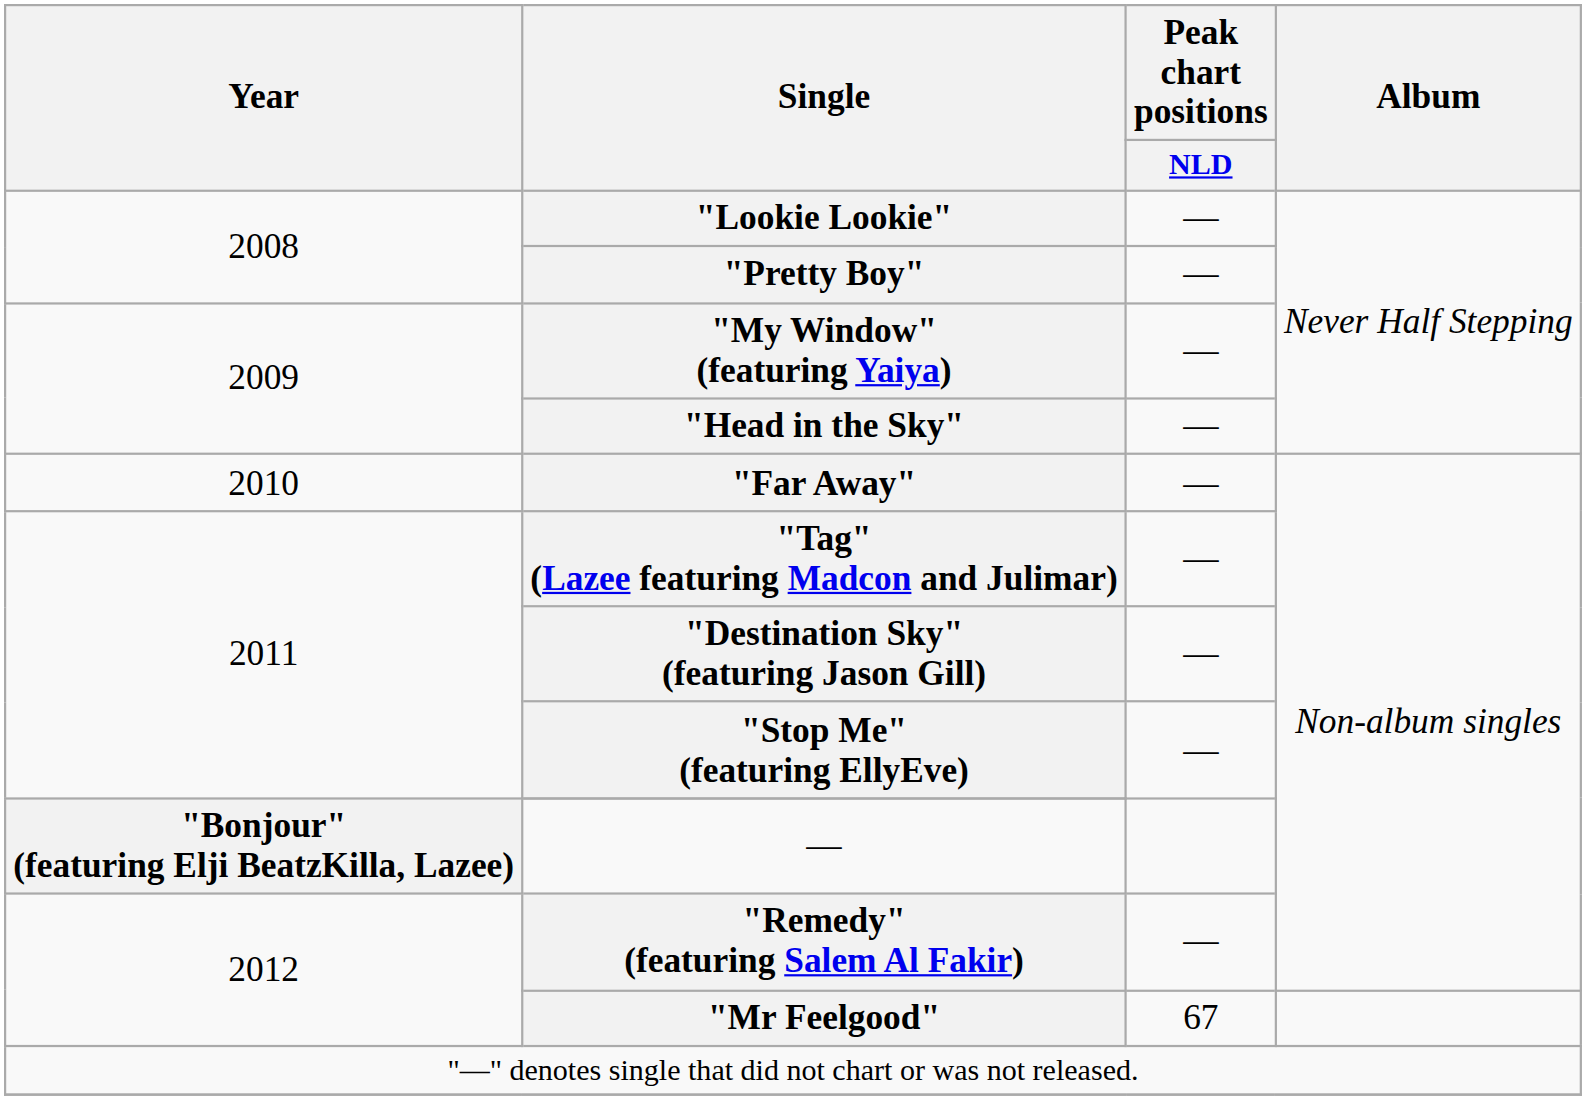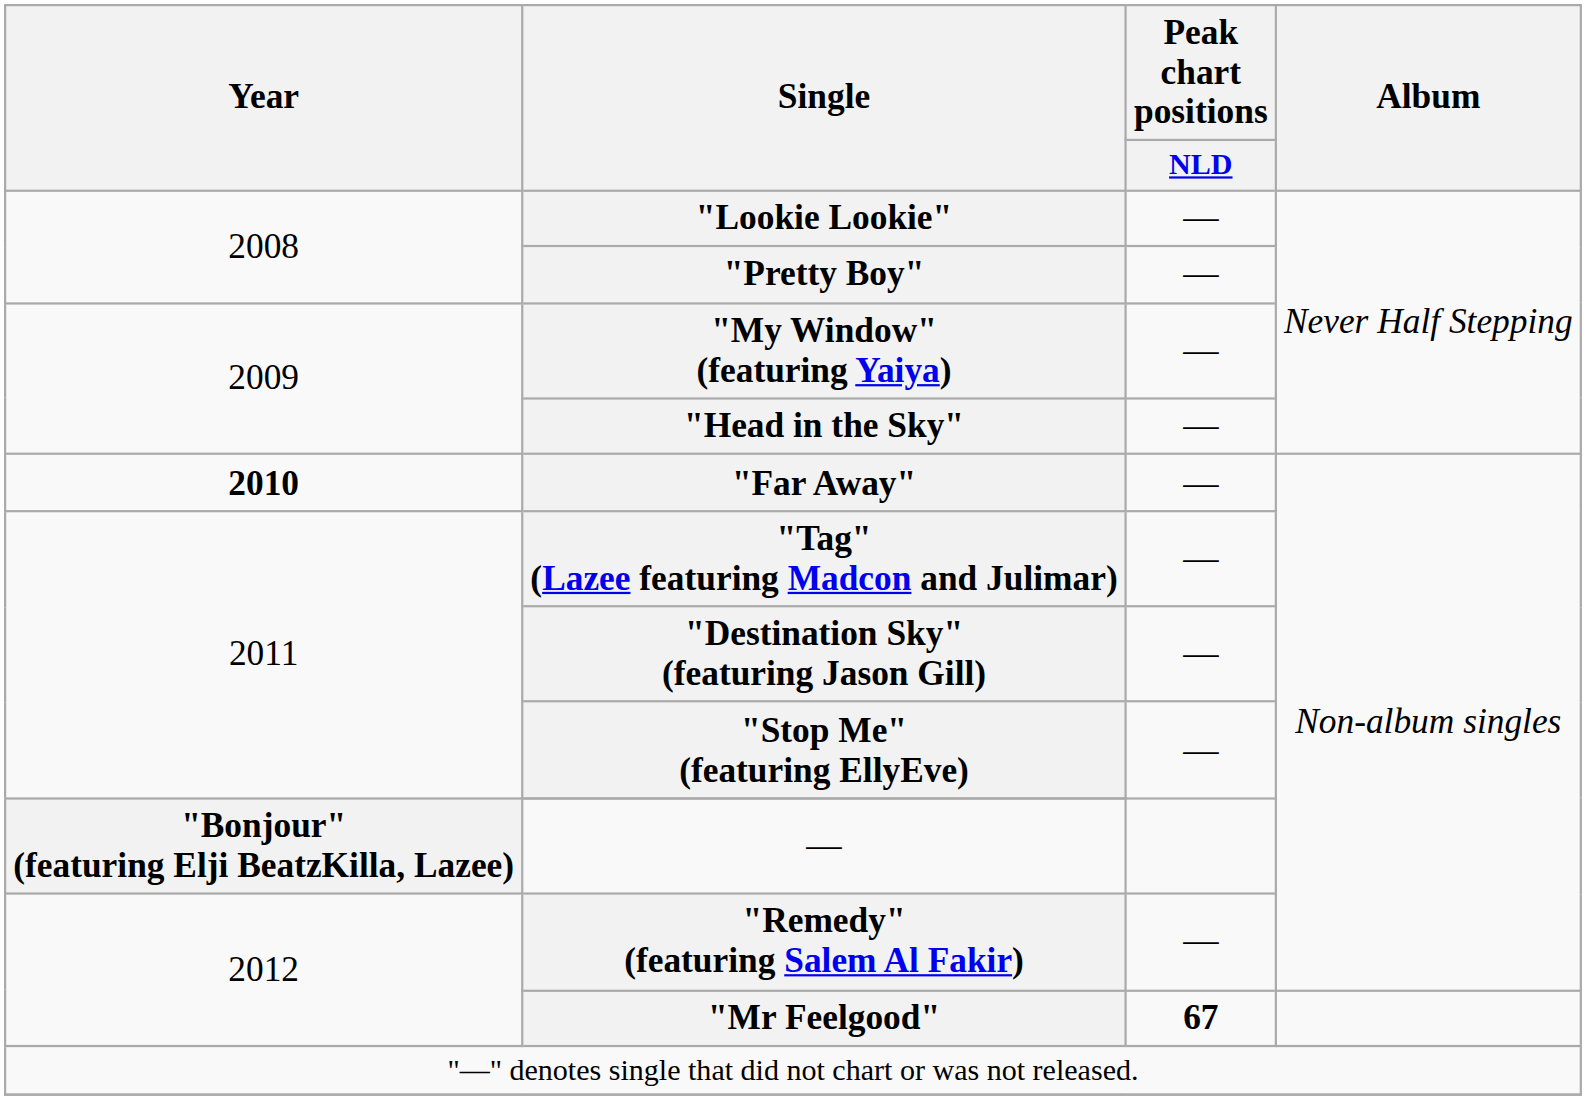(264, 481) normal -> (264, 481) bold
(1201, 1017) normal -> (1201, 1017) bold
